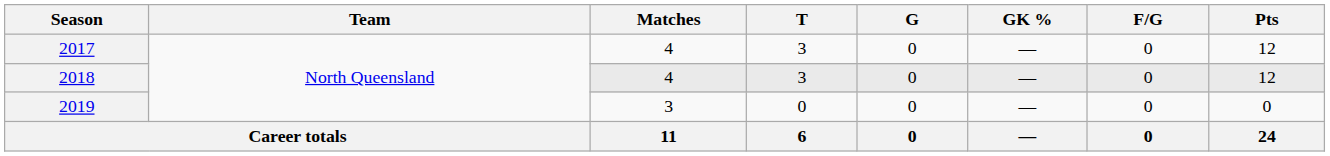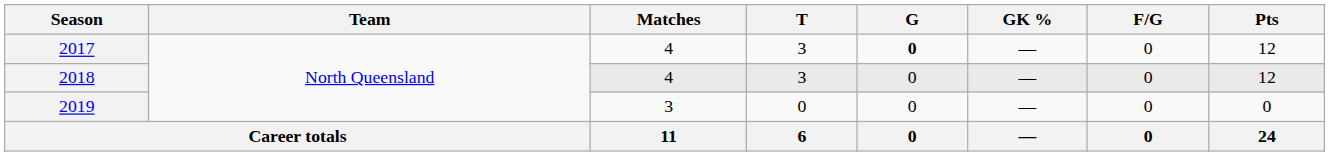(912, 48) normal -> (912, 48) bold
